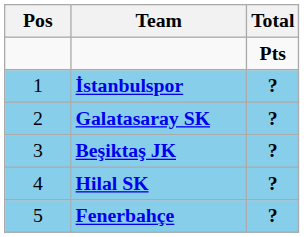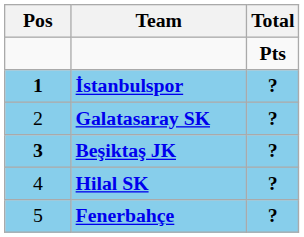(38, 86) normal -> (38, 86) bold
(38, 151) normal -> (38, 151) bold
